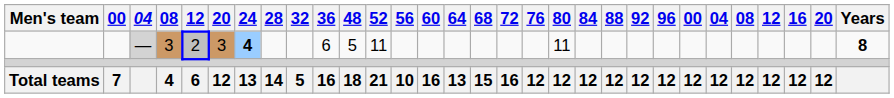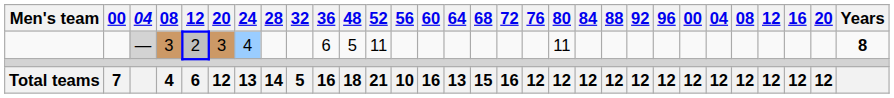(248, 45) bold -> (248, 45) normal
